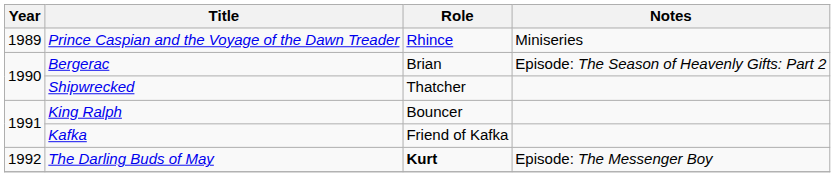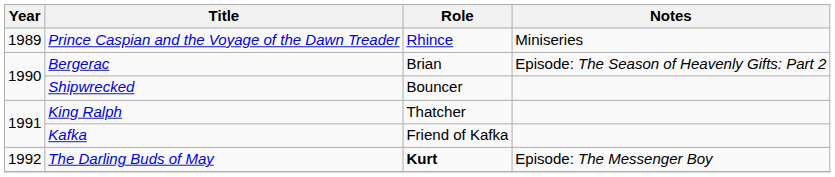(436, 87) Thatcher -> (434, 87) Bouncer
(434, 111) Bouncer -> (436, 111) Thatcher
